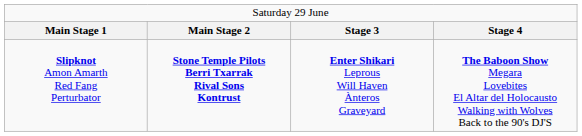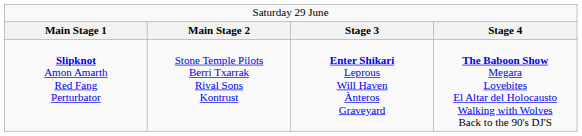(219, 79) bold -> (219, 79) normal
